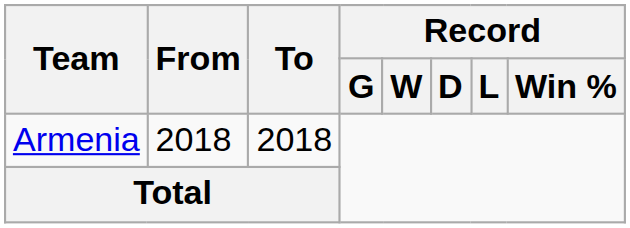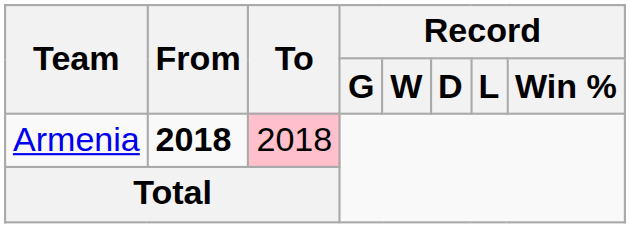(193, 139) normal -> (193, 139) bold
(294, 139) no background -> (294, 139) pink background
